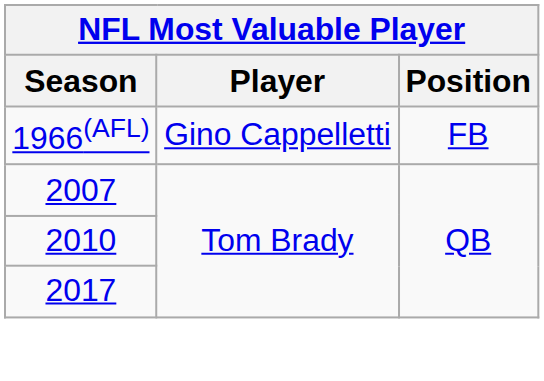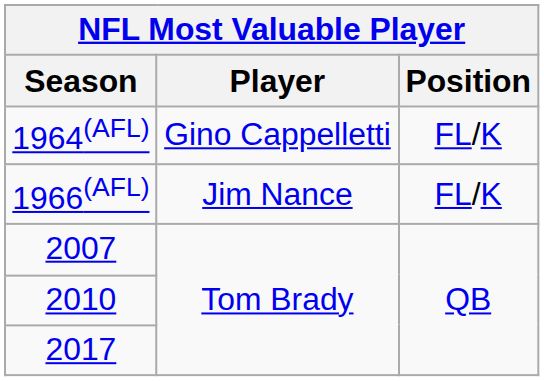+ row: (81, 135)
(277, 135) Gino Cappelletti -> (277, 194) Jim Nance
(468, 135) FB -> (468, 194) FL/K
